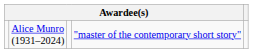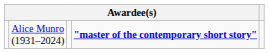(157, 34) normal -> (165, 34) bold
